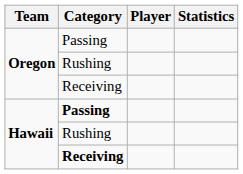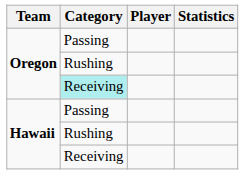(92, 86) no background -> (94, 86) paleturquoise background
(86, 110) bold -> (86, 110) normal
(93, 156) bold -> (94, 156) normal
